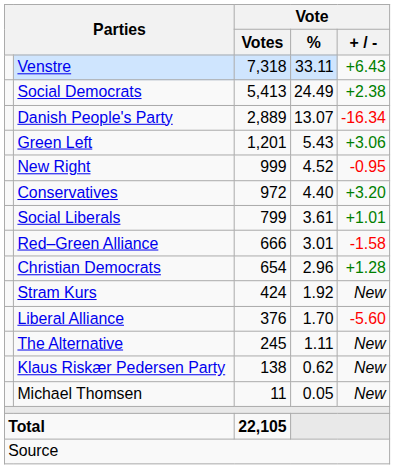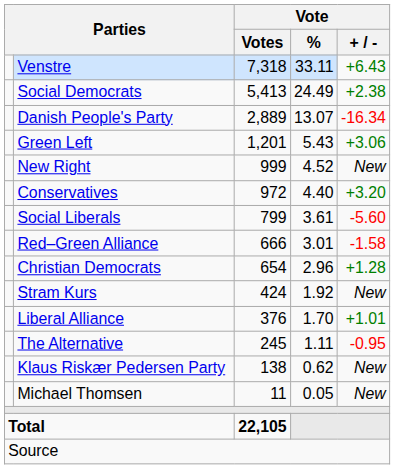(368, 167) -0.95 -> (370, 167) New
(366, 218) +1.01 -> (368, 218) -5.60
(368, 318) -5.60 -> (366, 318) +1.01
(370, 343) New -> (368, 343) -0.95
